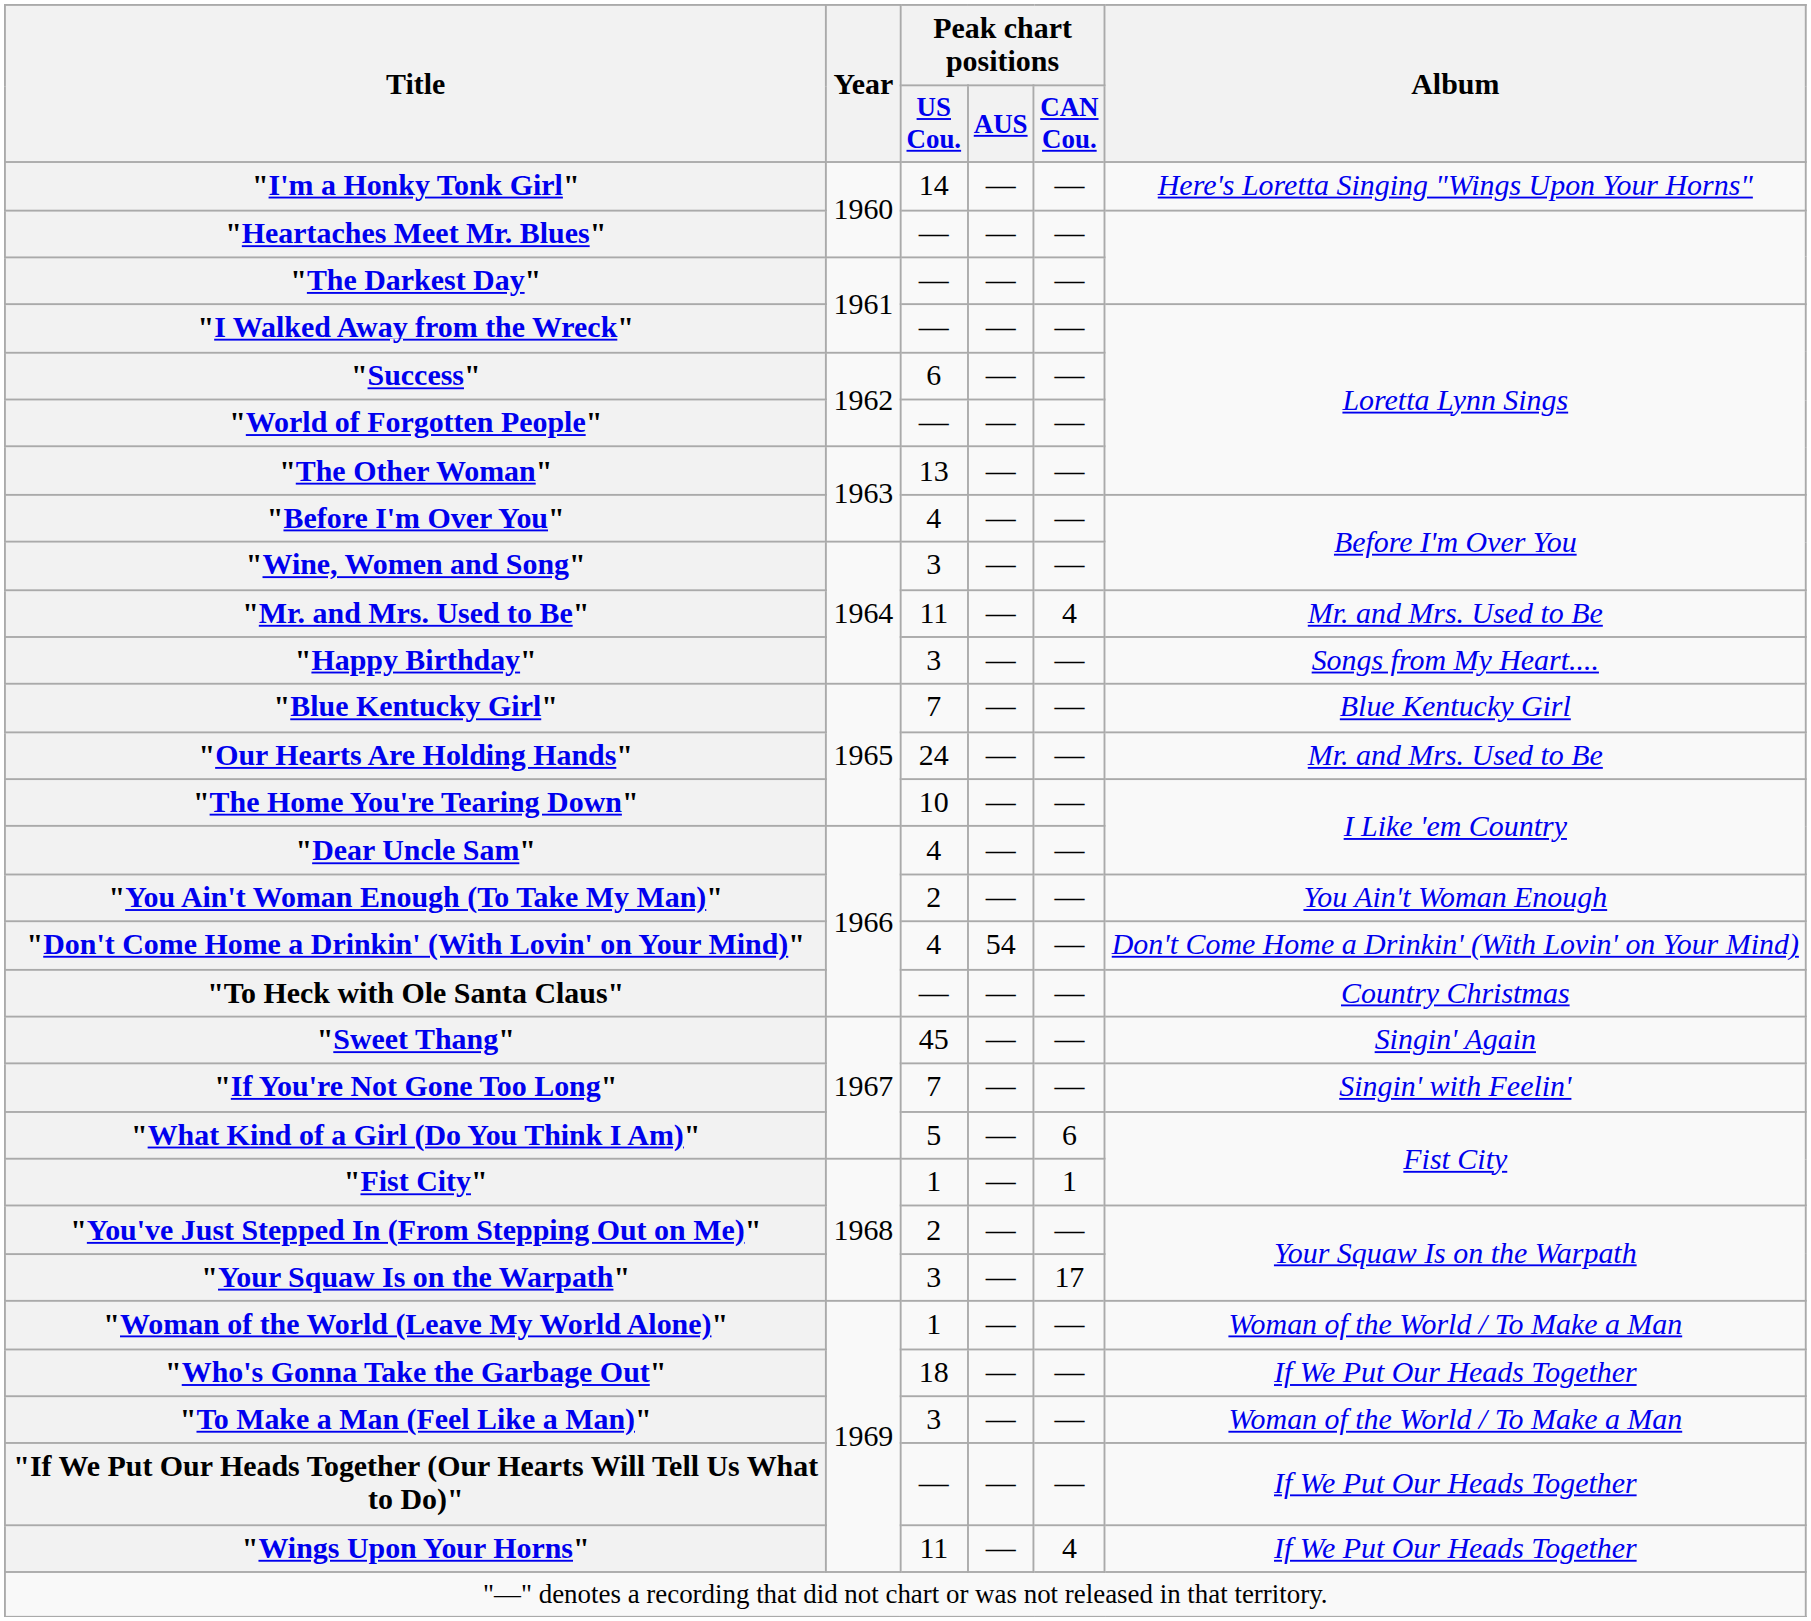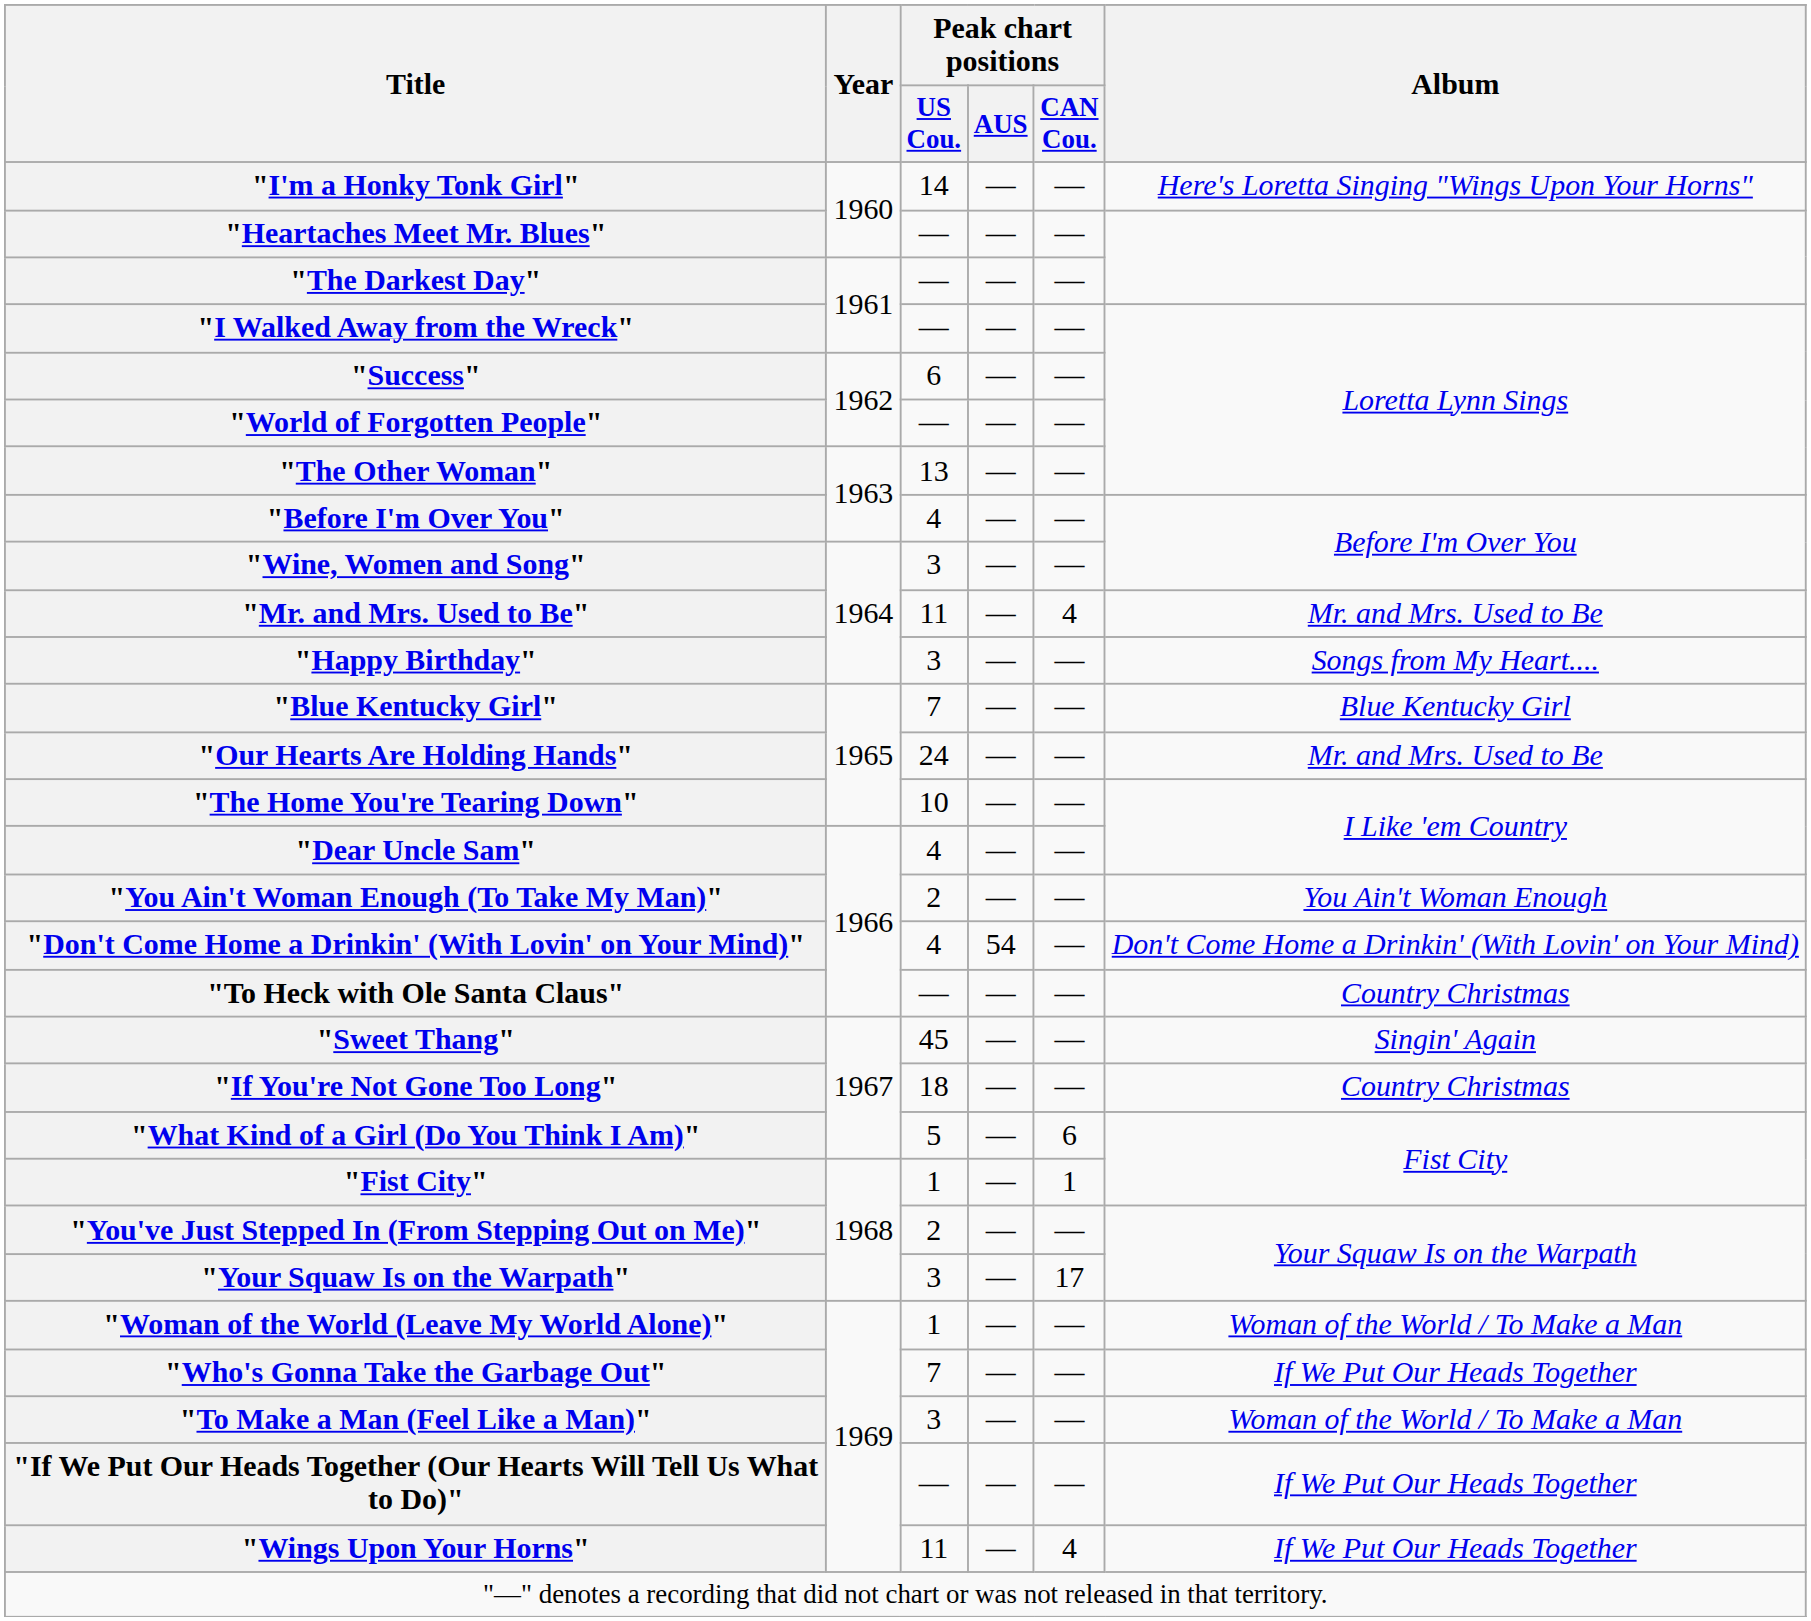(934, 1087) 7 -> (934, 1087) 18
(1455, 1087) Singin' with Feelin' -> (1455, 1087) Country Christmas
(934, 1371) 18 -> (934, 1371) 7
